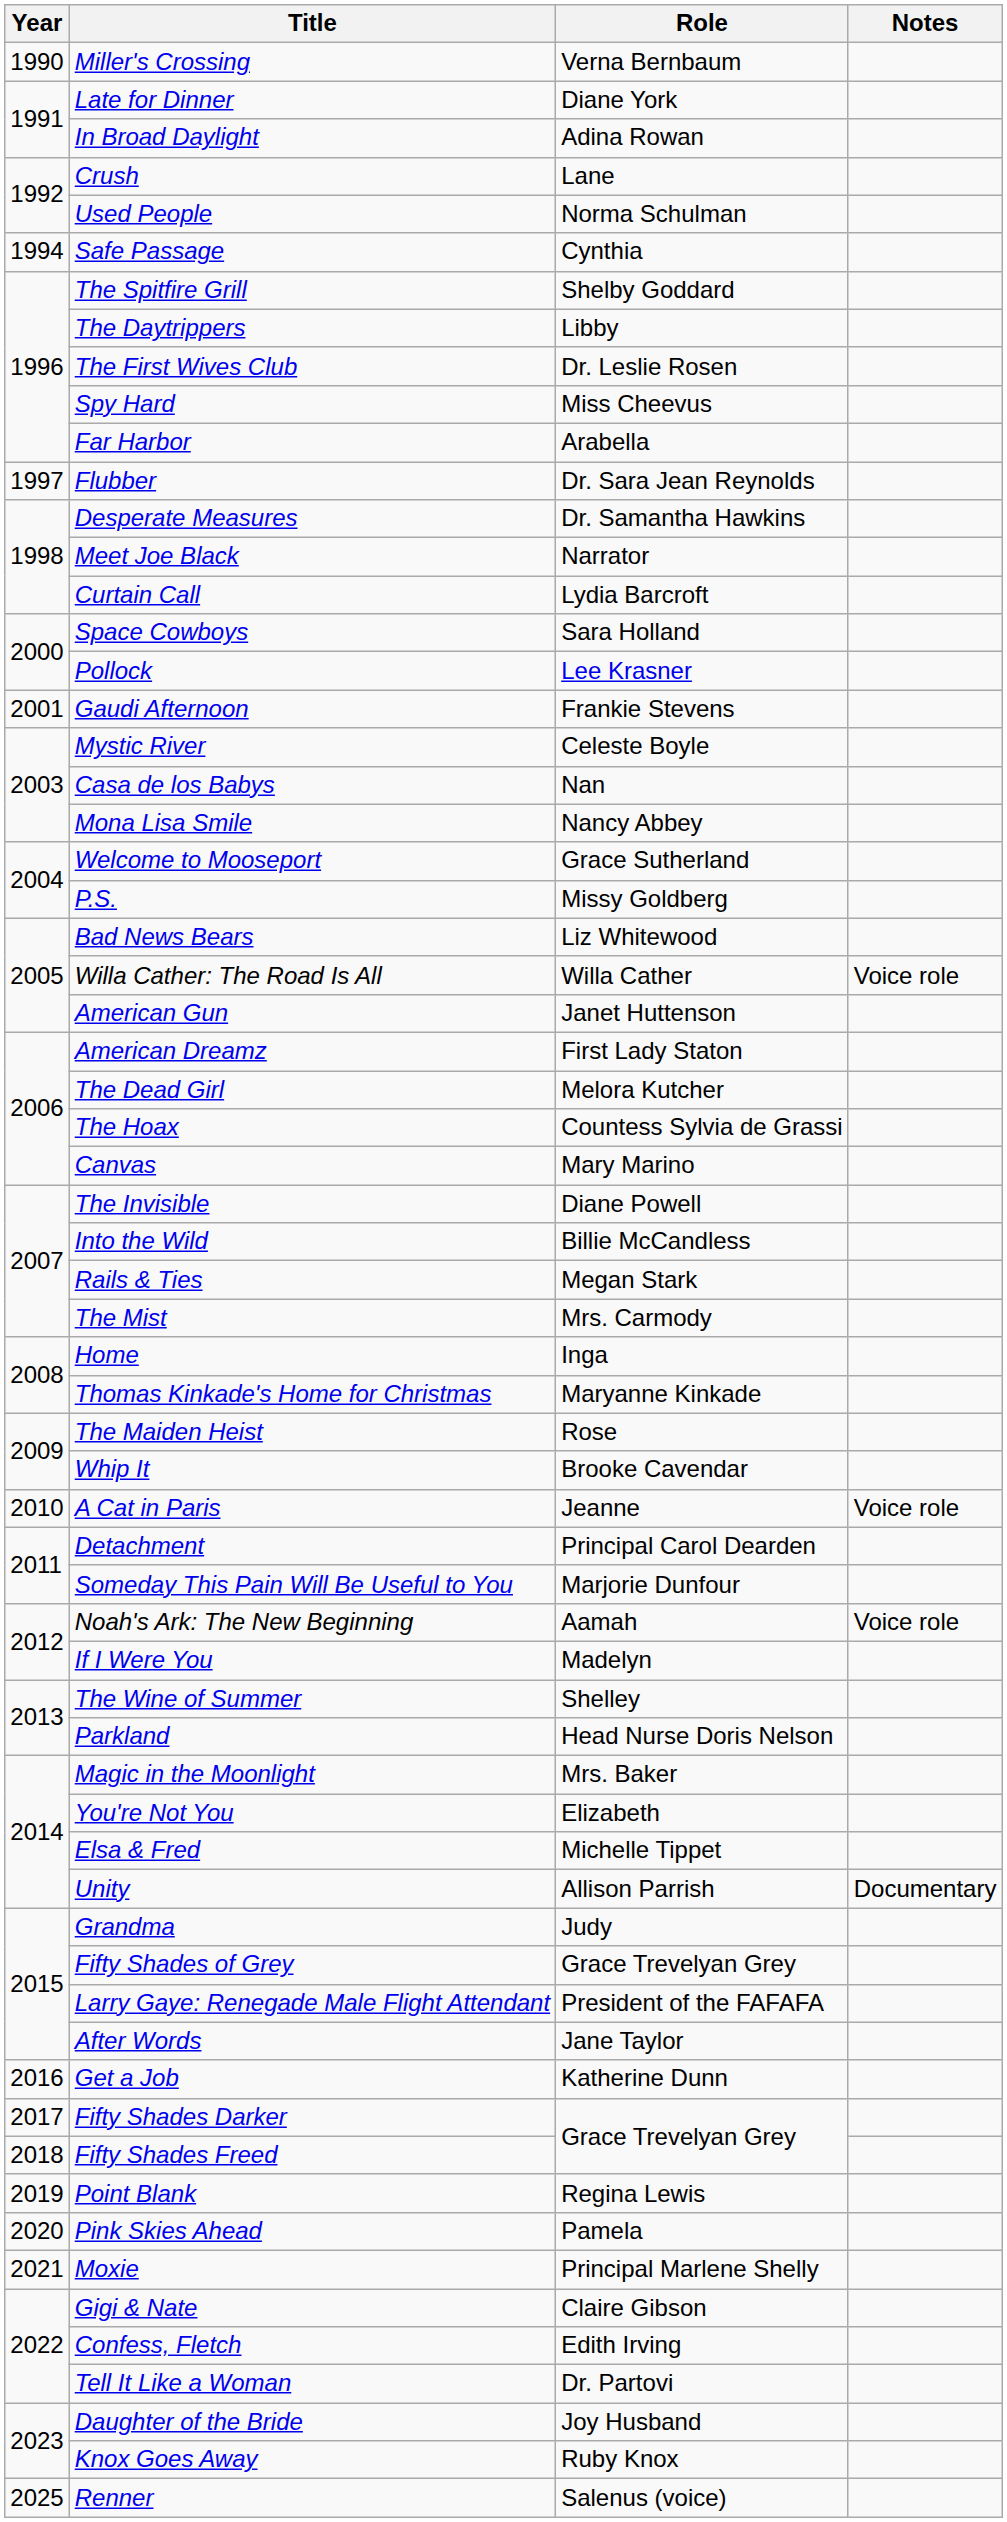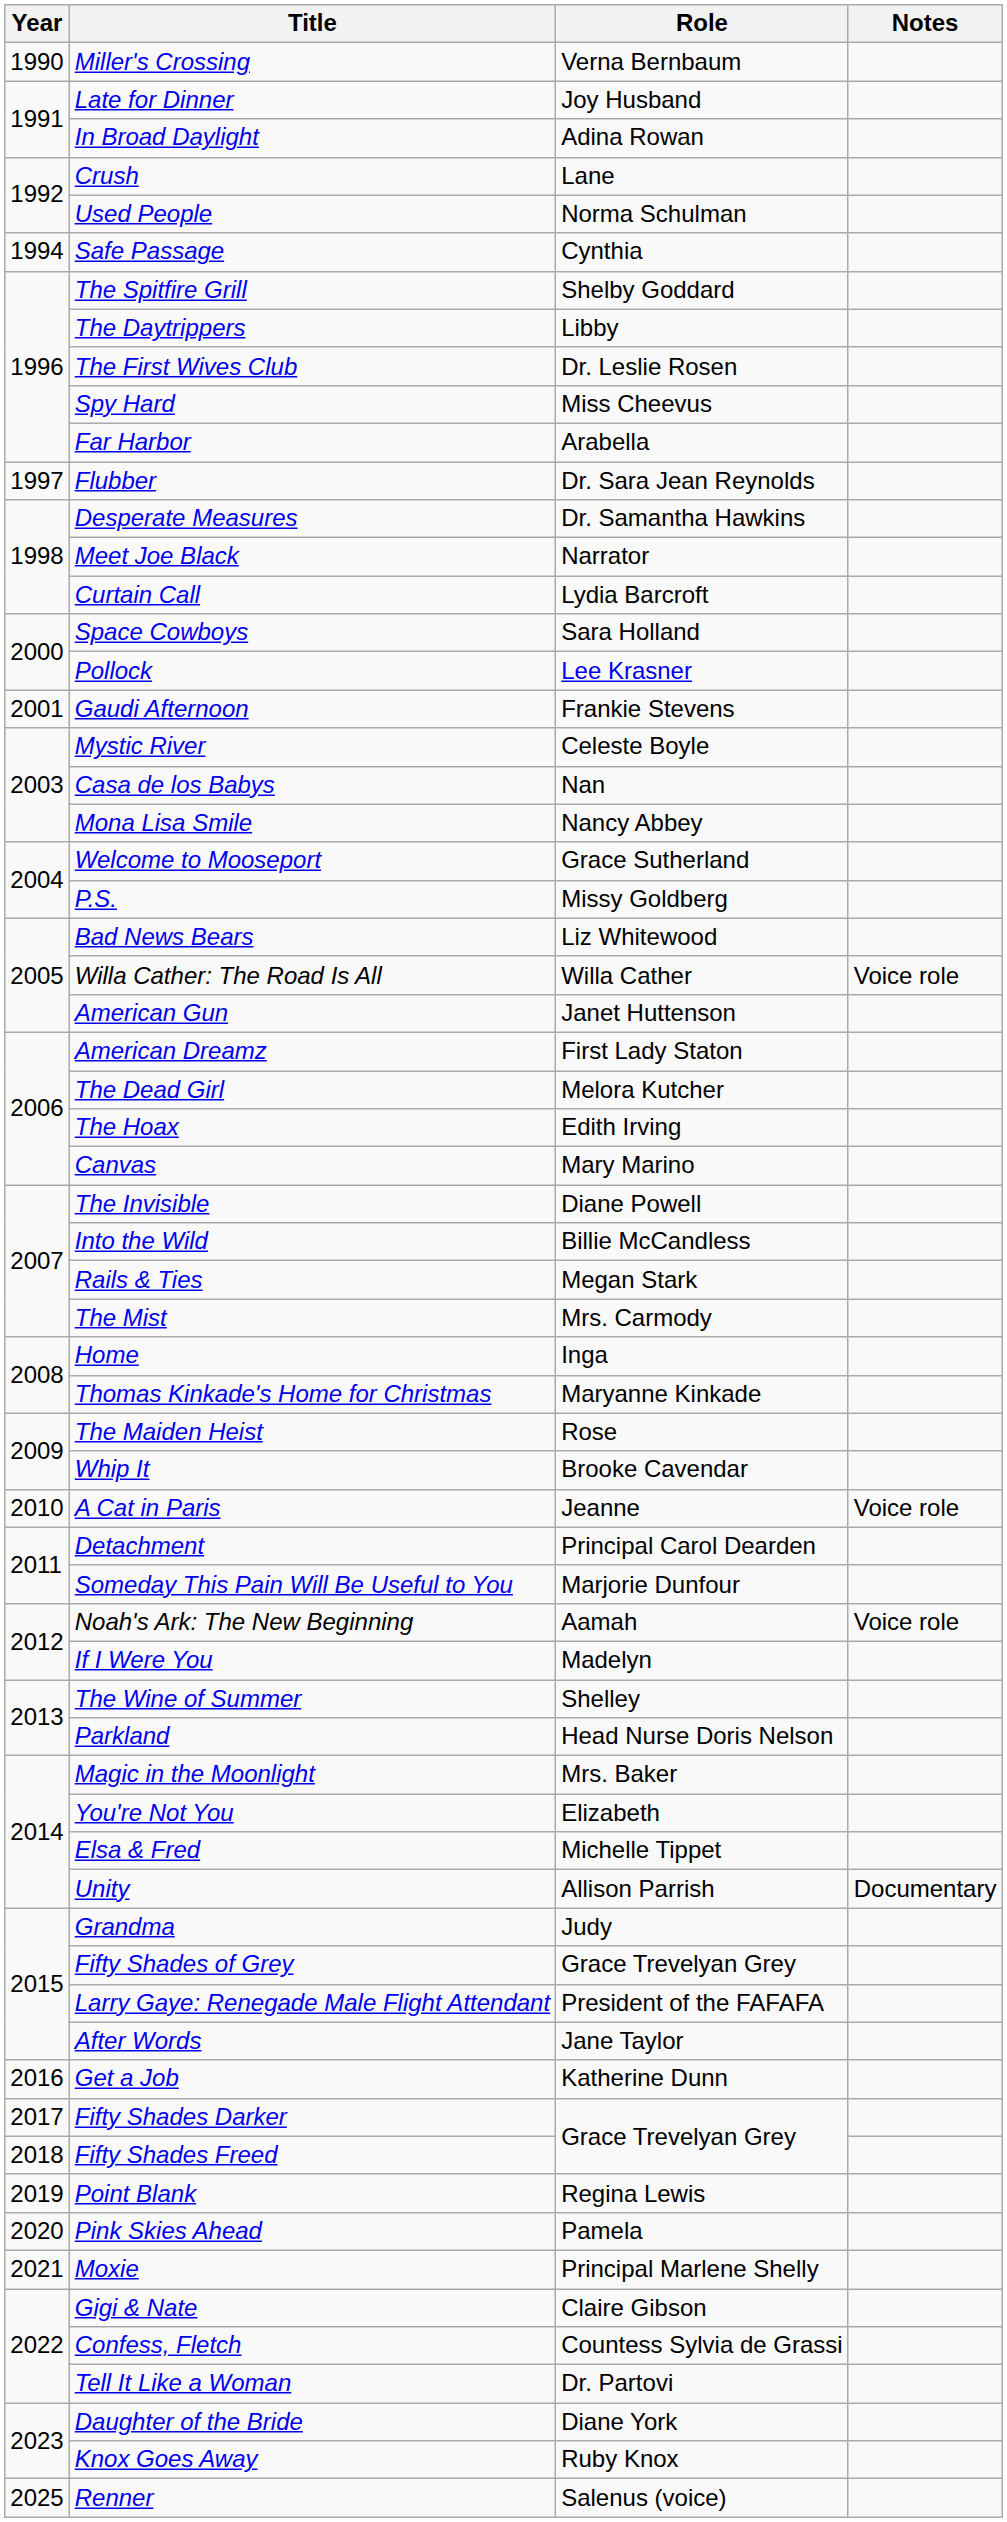(619, 99) Diane York -> (631, 99) Joy Husband
(702, 1127) Countess Sylvia de Grassi -> (621, 1127) Edith Irving
(621, 2345) Edith Irving -> (702, 2345) Countess Sylvia de Grassi
(631, 2421) Joy Husband -> (619, 2421) Diane York
